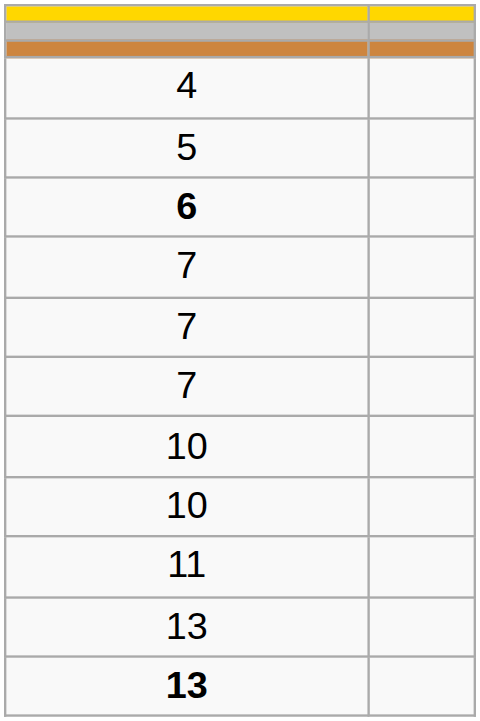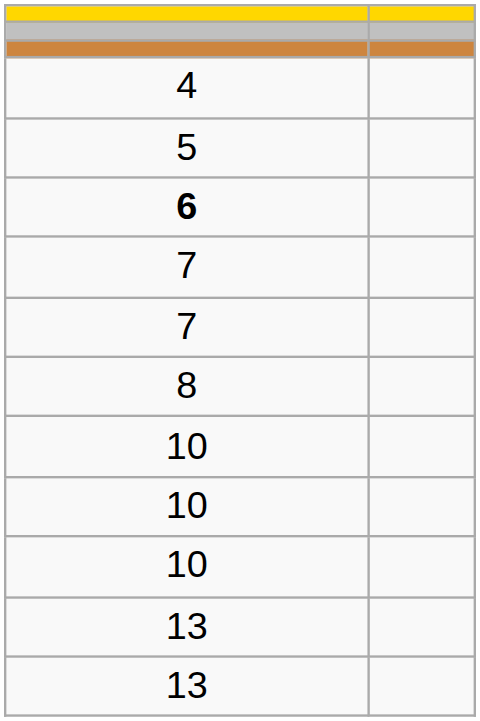(187, 386) 7 -> (187, 386) 8
(187, 565) 11 -> (187, 565) 10
(187, 685) bold -> (187, 685) normal
